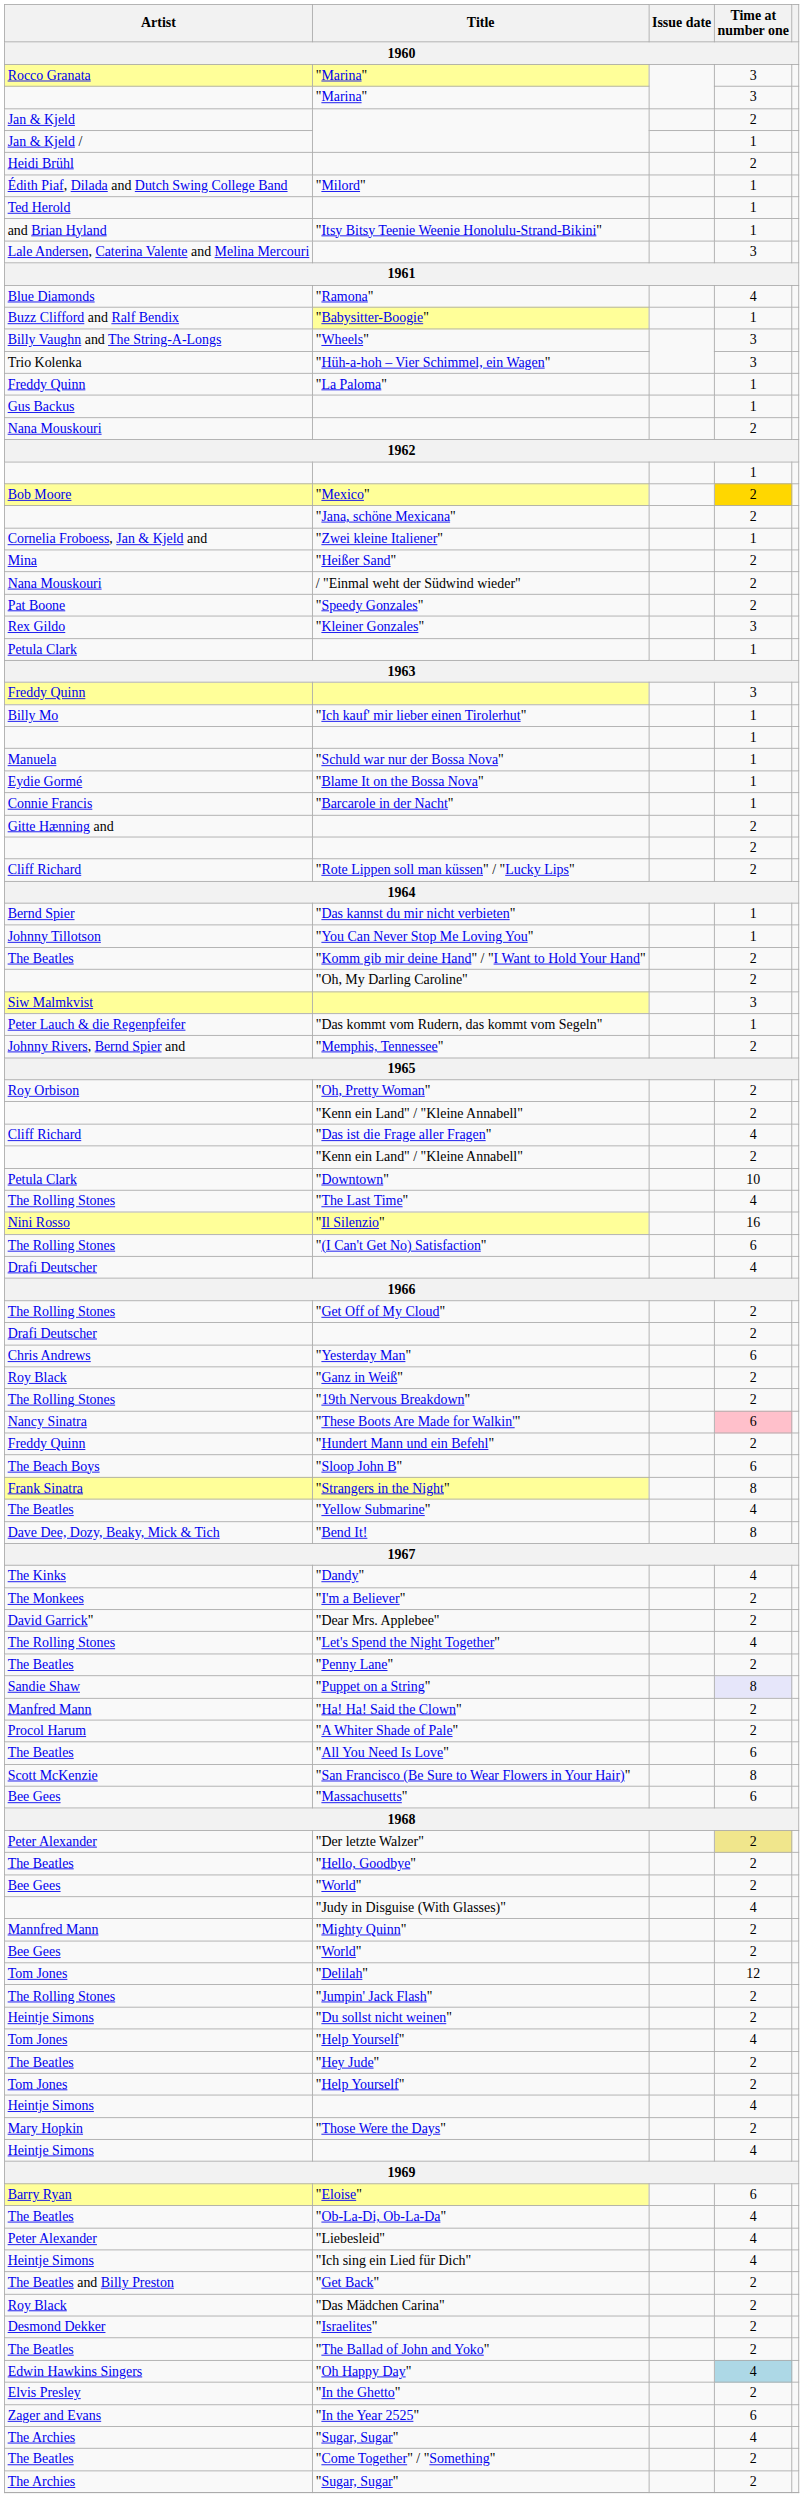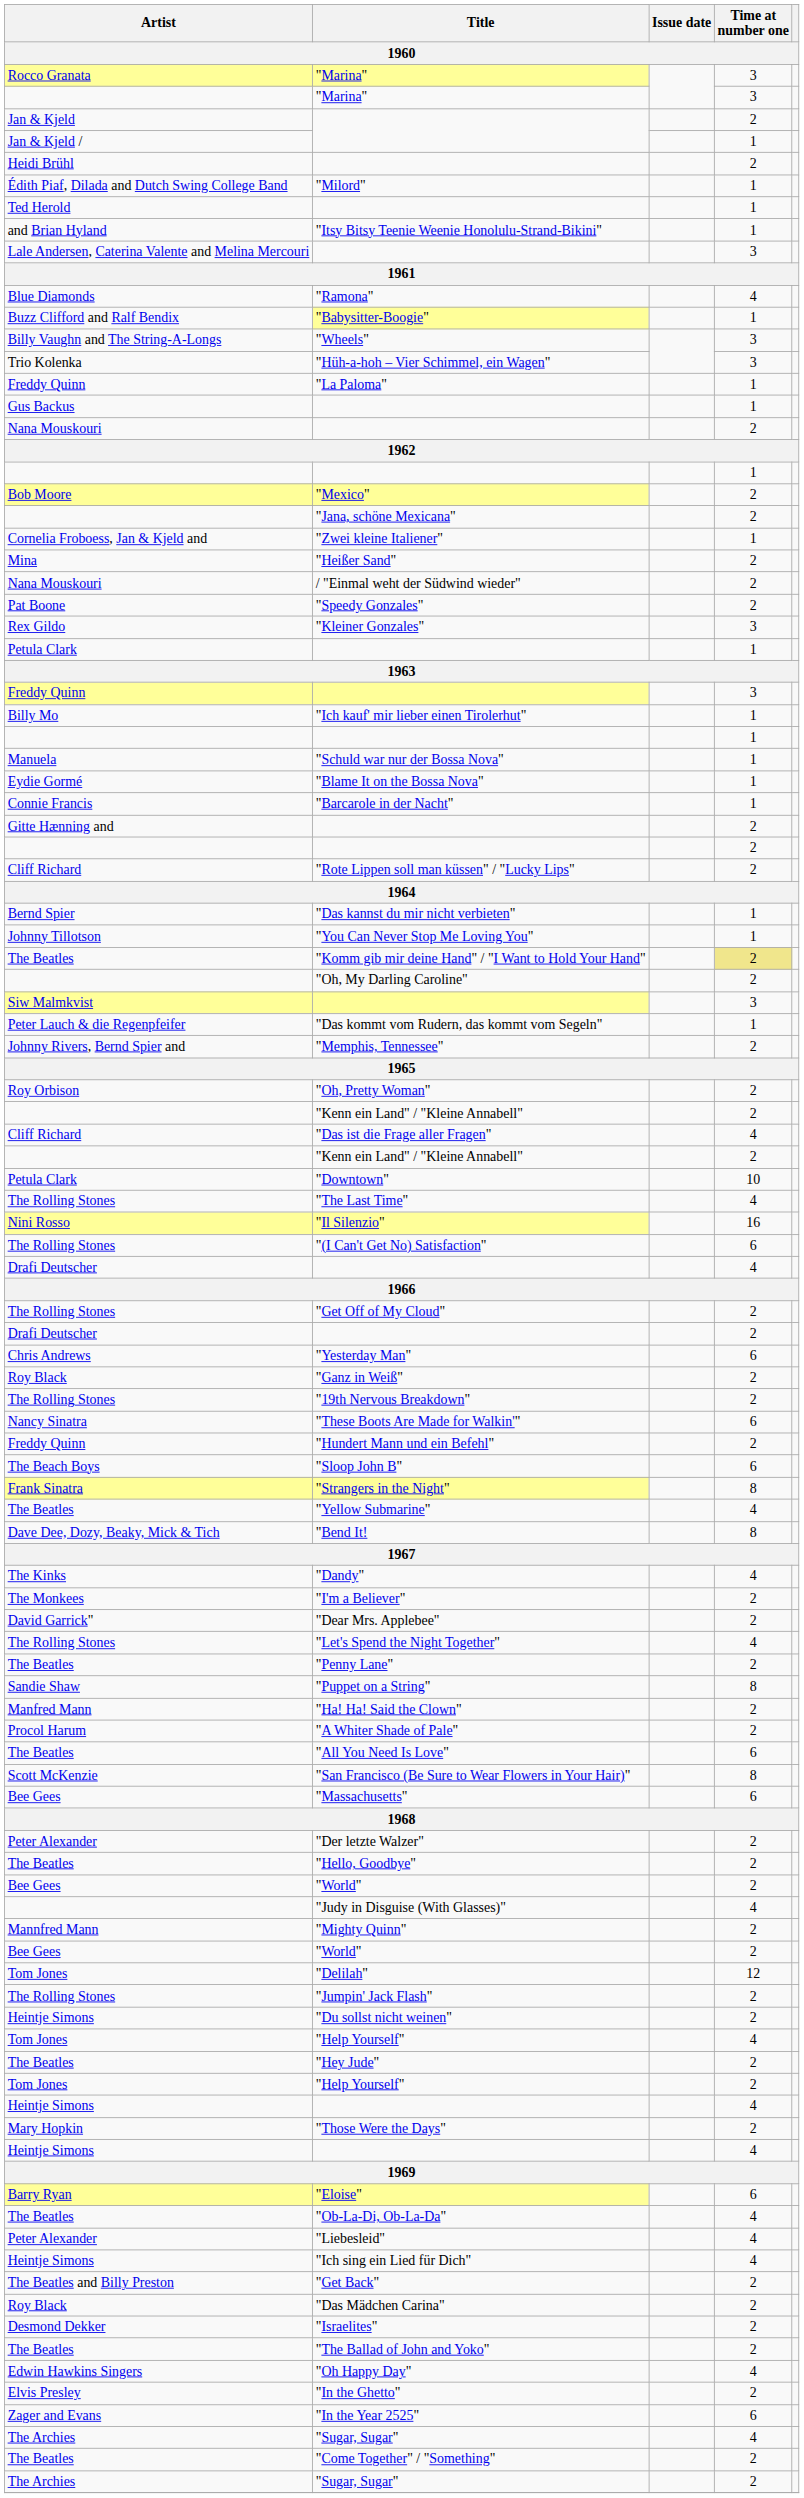(753, 494) gold background -> (753, 494) no background
(753, 958) no background -> (753, 958) khaki background
(753, 1422) pink background -> (753, 1422) no background
(753, 1686) lavender background -> (753, 1686) no background
(753, 1841) khaki background -> (753, 1841) no background
(753, 2371) lightblue background -> (753, 2371) no background
